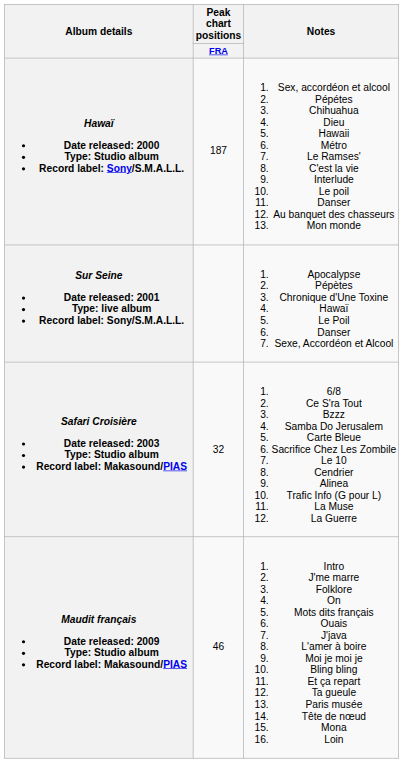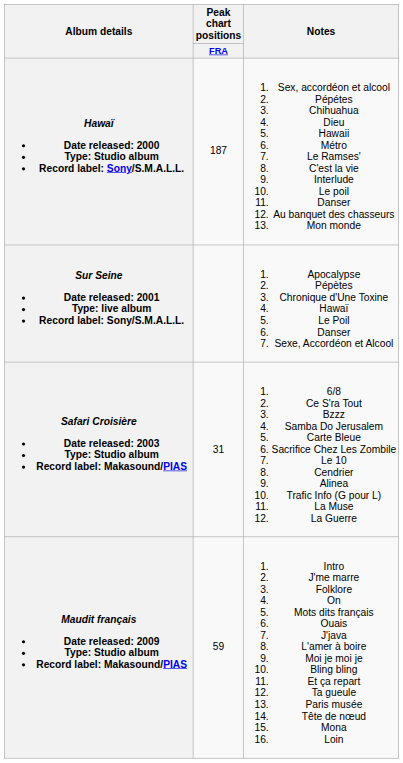(218, 449) 32 -> (218, 449) 31
(218, 647) 46 -> (218, 647) 59
